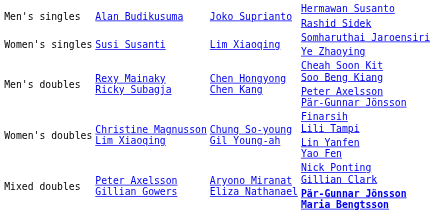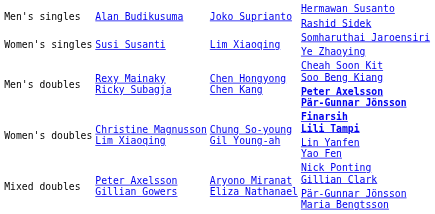(354, 97) normal -> (354, 97) bold
(330, 122) normal -> (330, 122) bold
(354, 199) bold -> (354, 199) normal
